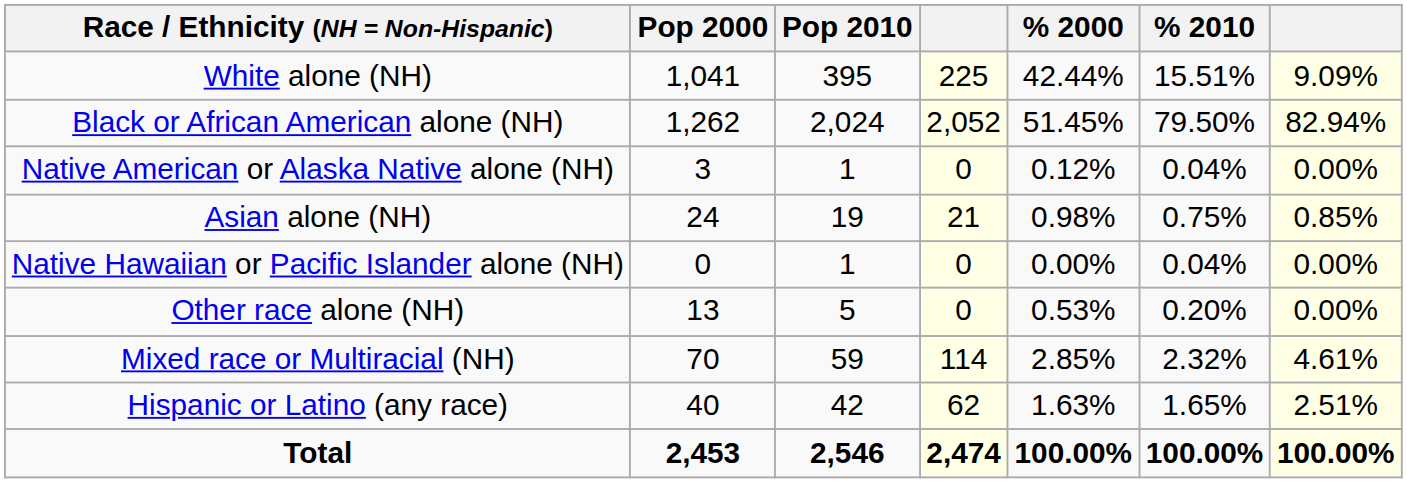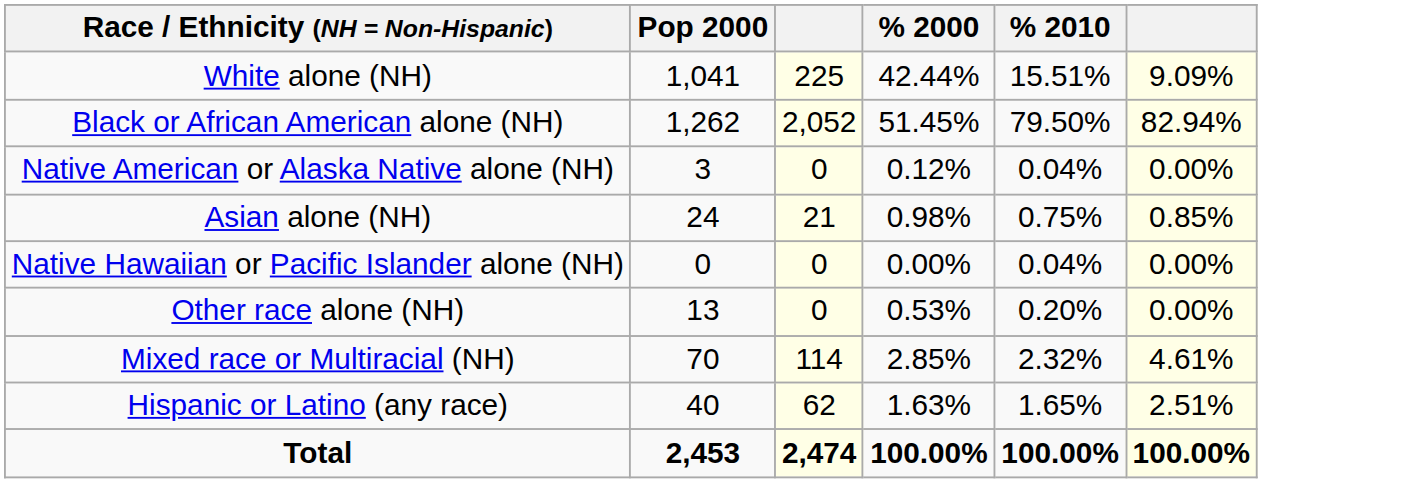- column: (847, 28)
